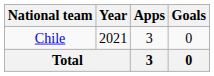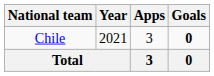(189, 37) normal -> (189, 37) bold
